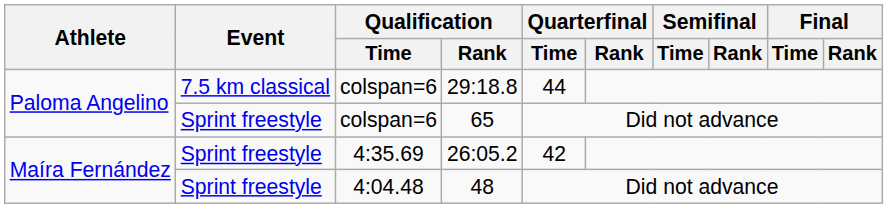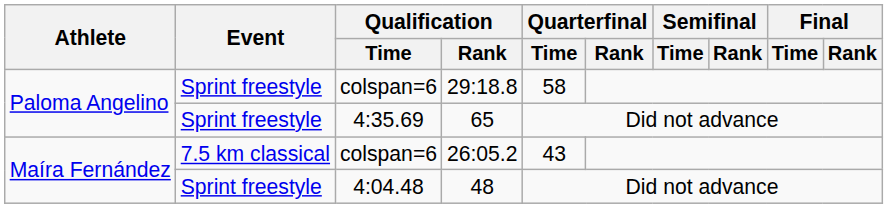(255, 87) 7.5 km classical -> (251, 87) Sprint freestyle
(554, 87) 44 -> (554, 87) 58
(388, 120) colspan=6 -> (388, 120) 4:35.69
(251, 154) Sprint freestyle -> (255, 154) 7.5 km classical
(388, 154) 4:35.69 -> (388, 154) colspan=6
(554, 154) 42 -> (554, 154) 43
